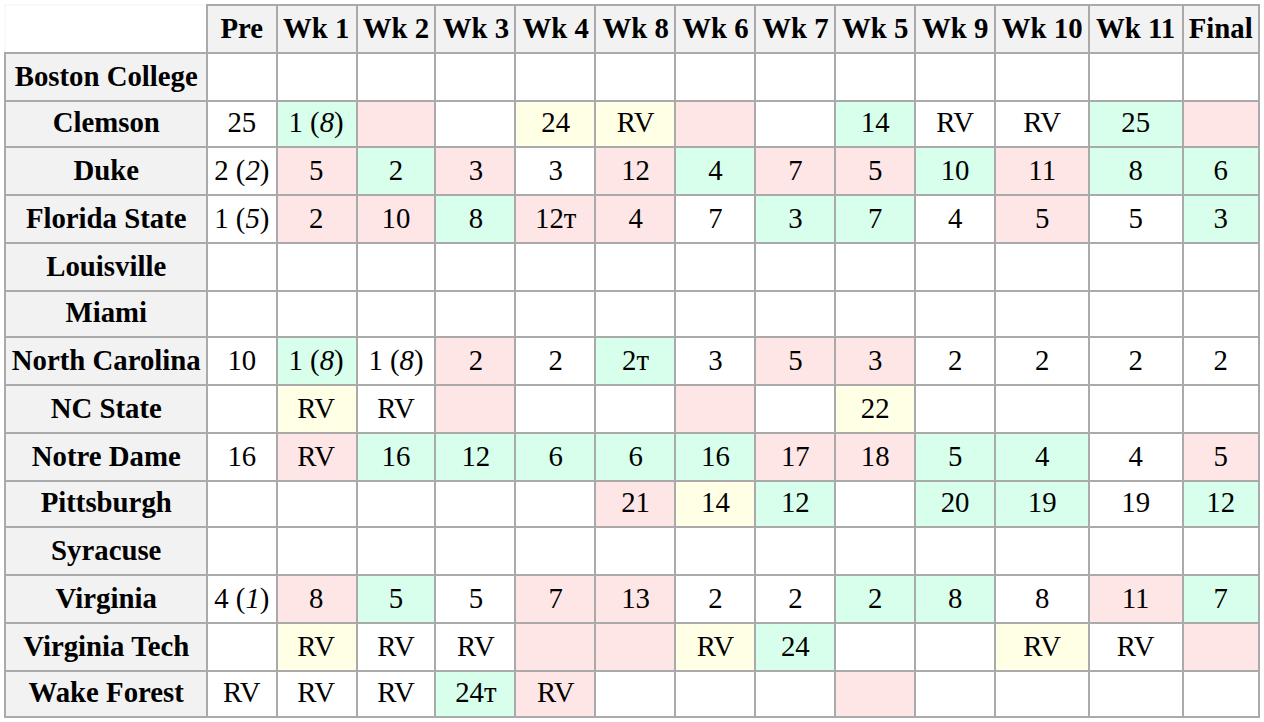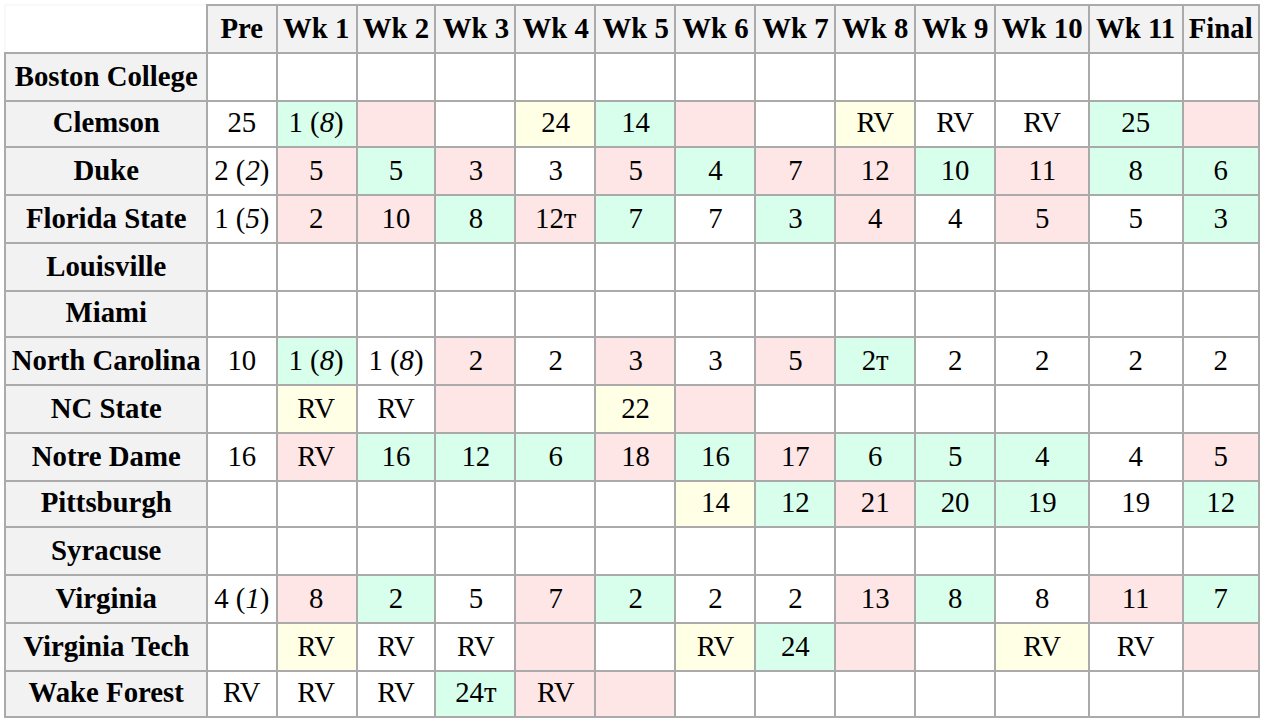columns swapped: (875, 28) <-> (636, 28)
(396, 171) 2 -> (396, 171) 5
(396, 598) 5 -> (396, 598) 2
